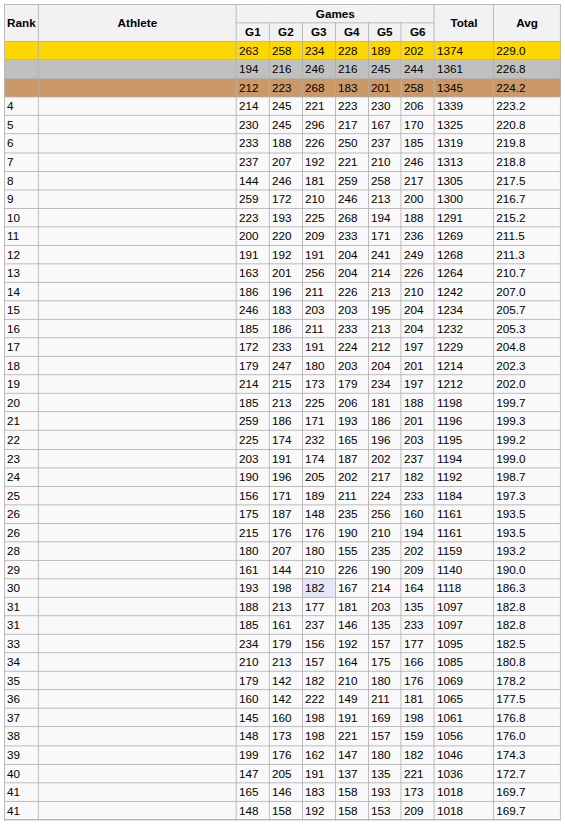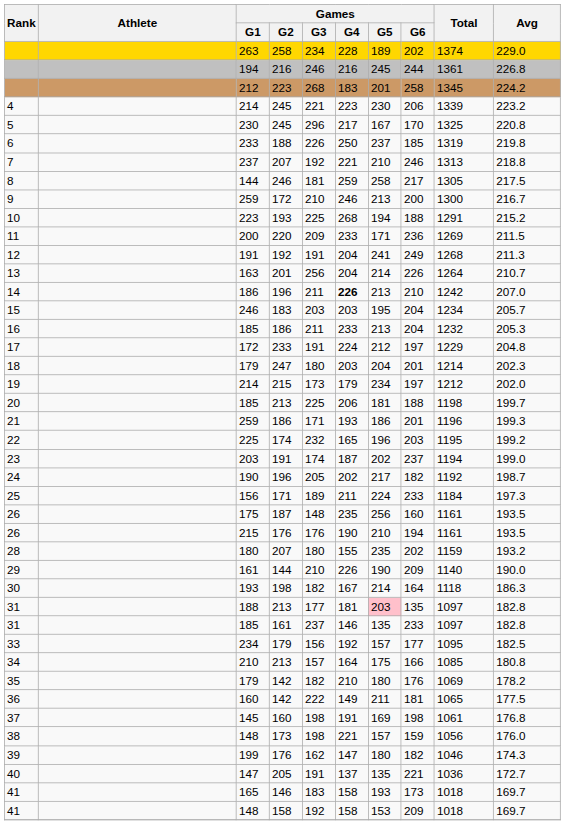(348, 292) normal -> (348, 292) bold
(315, 588) lavender background -> (315, 588) no background
(381, 607) no background -> (381, 607) pink background
